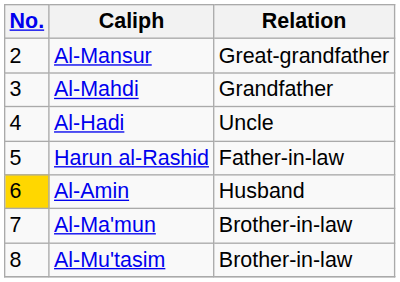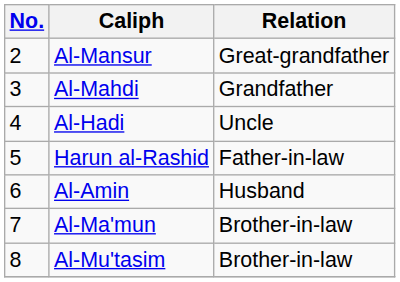(16, 191) gold background -> (16, 191) no background
